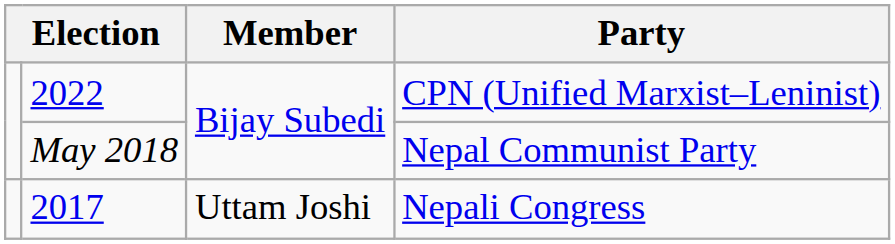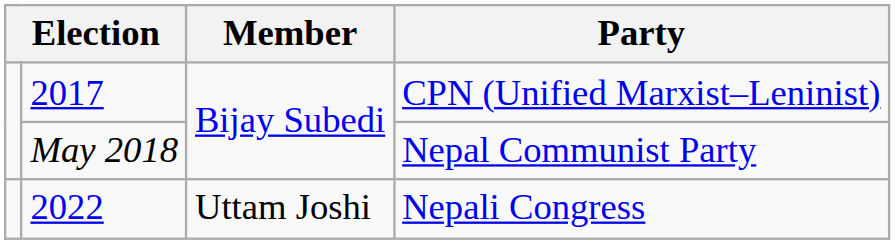(67, 91) 2022 -> (67, 91) 2017
(67, 207) 2017 -> (67, 207) 2022
